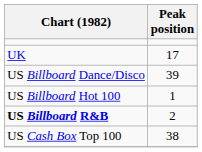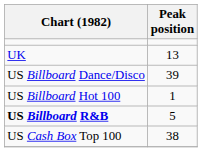(172, 55) 17 -> (172, 55) 13
(172, 116) 2 -> (172, 116) 5
